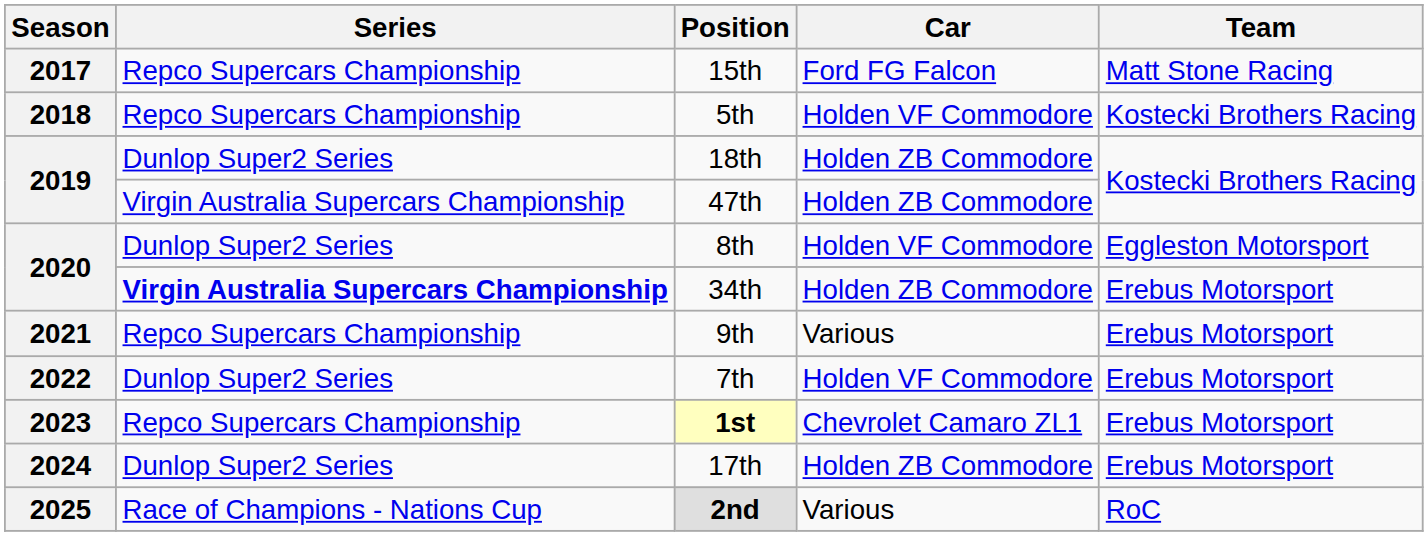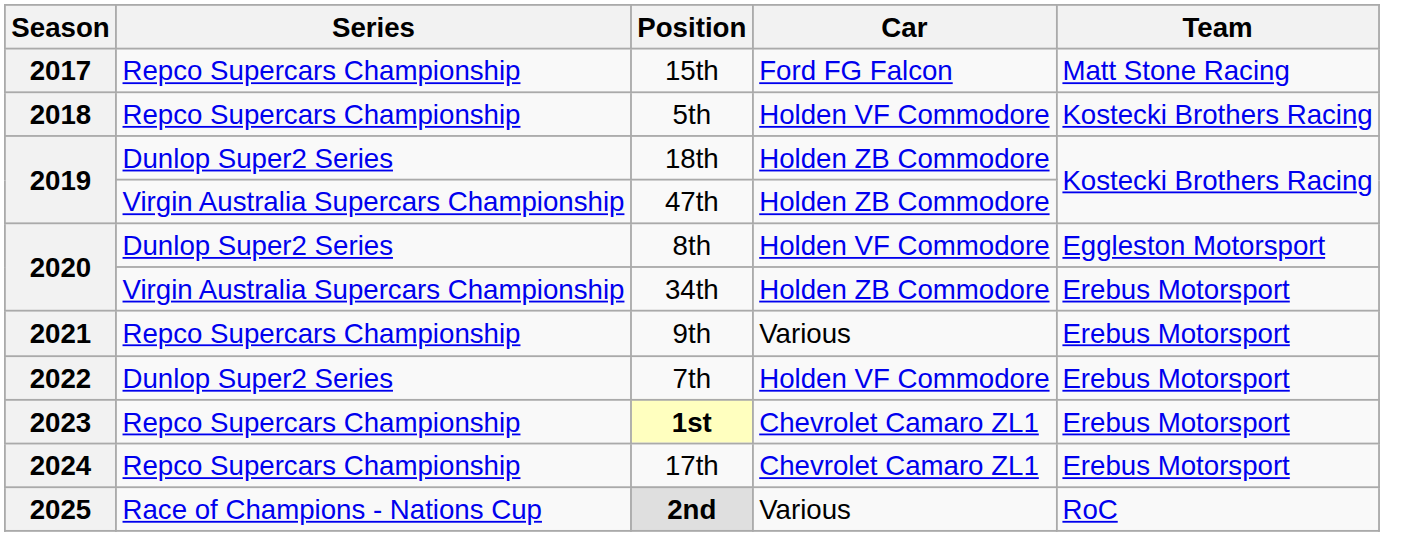(395, 290) bold -> (373, 290) normal
(258, 465) Dunlop Super2 Series -> (322, 465) Repco Supercars Championship
(948, 465) Holden ZB Commodore -> (899, 465) Chevrolet Camaro ZL1
